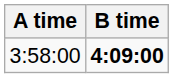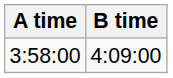(127, 55) bold -> (126, 55) normal
